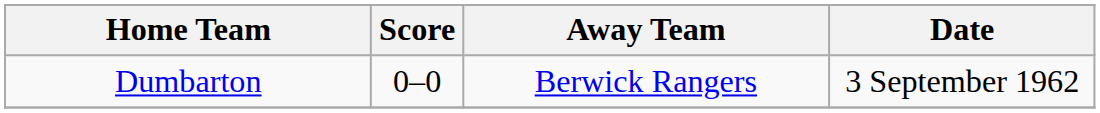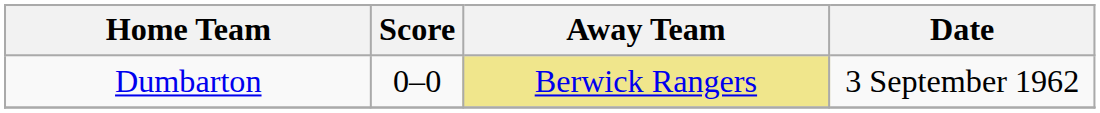(646, 81) no background -> (646, 81) khaki background
